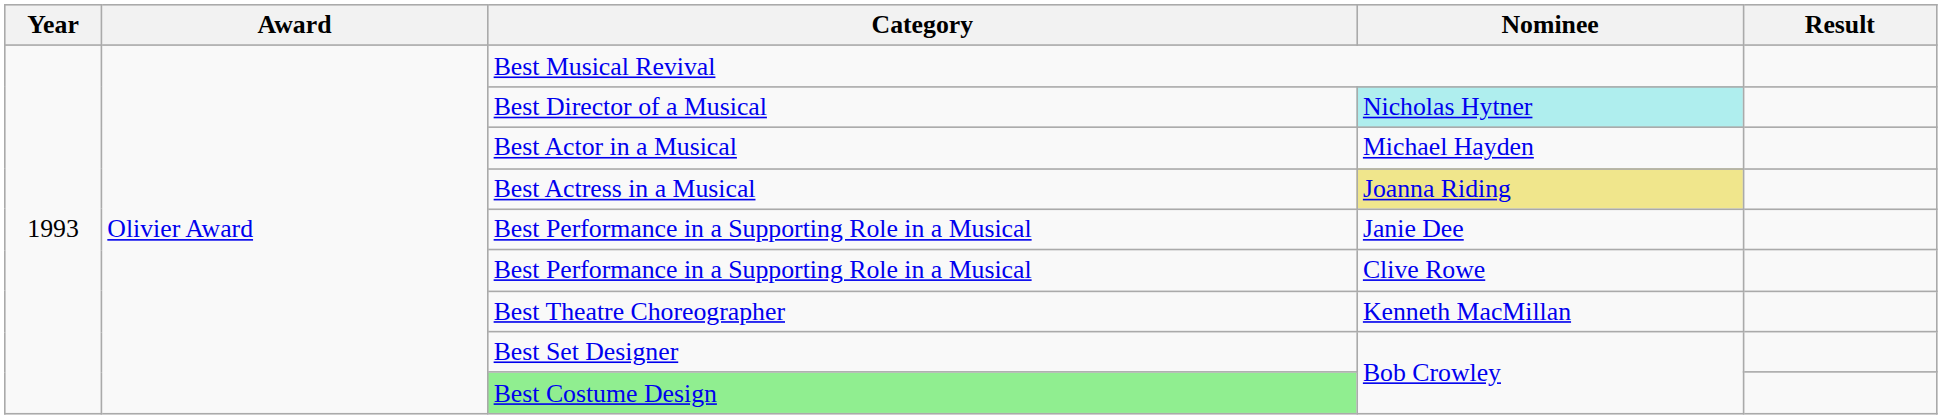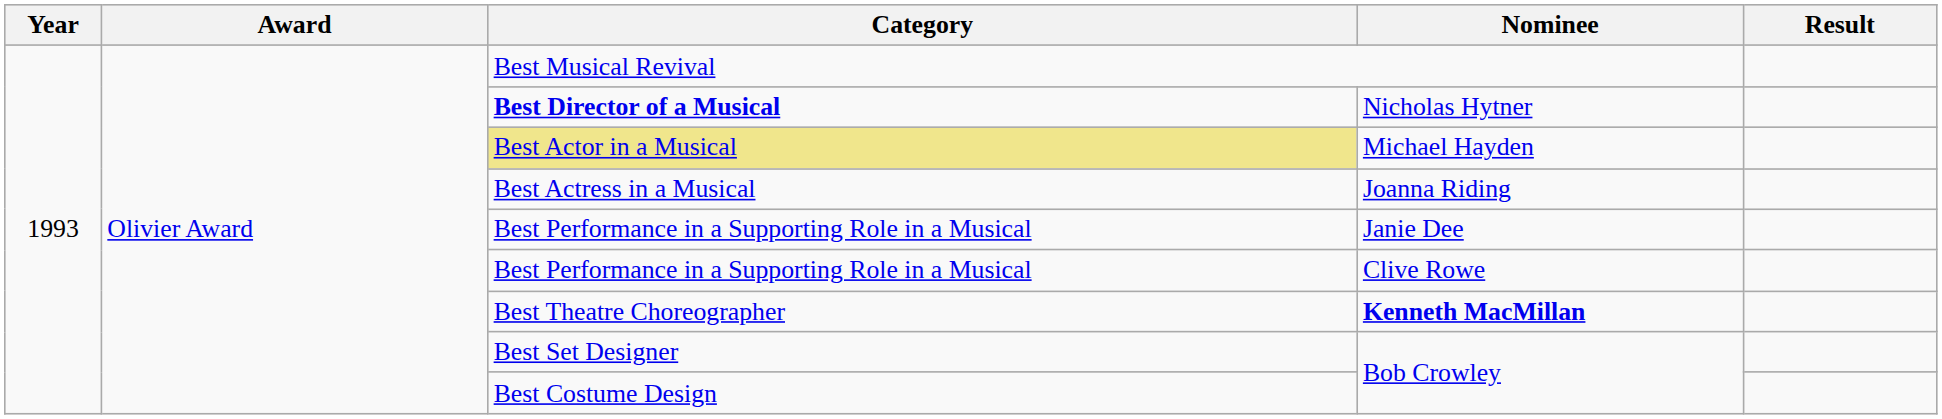(630, 106) normal -> (637, 106) bold
(1448, 106) paleturquoise background -> (1448, 106) no background
(615, 147) no background -> (615, 147) khaki background
(1437, 188) khaki background -> (1437, 188) no background
(1467, 310) normal -> (1474, 310) bold
(605, 392) lightgreen background -> (605, 392) no background
